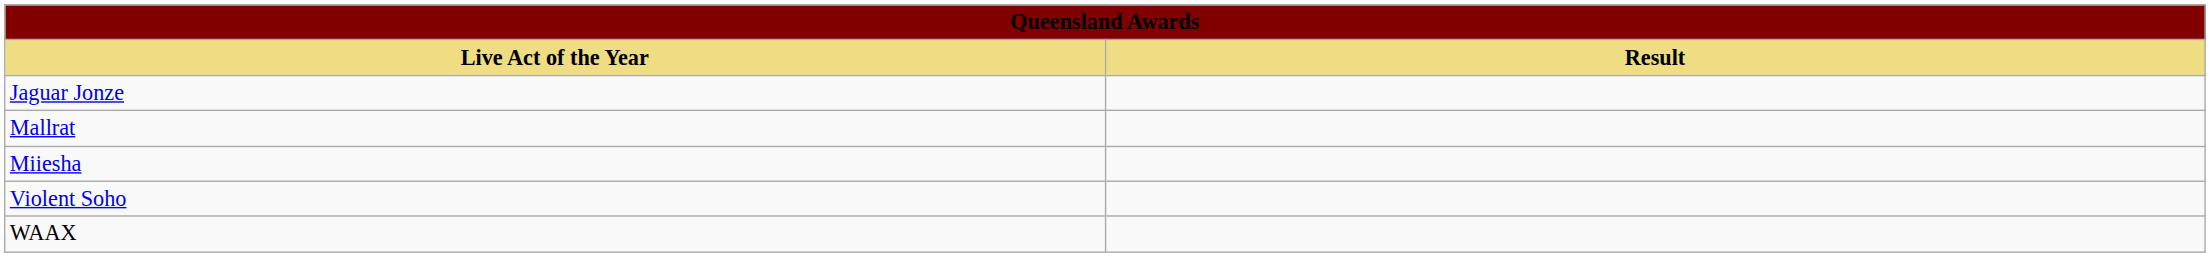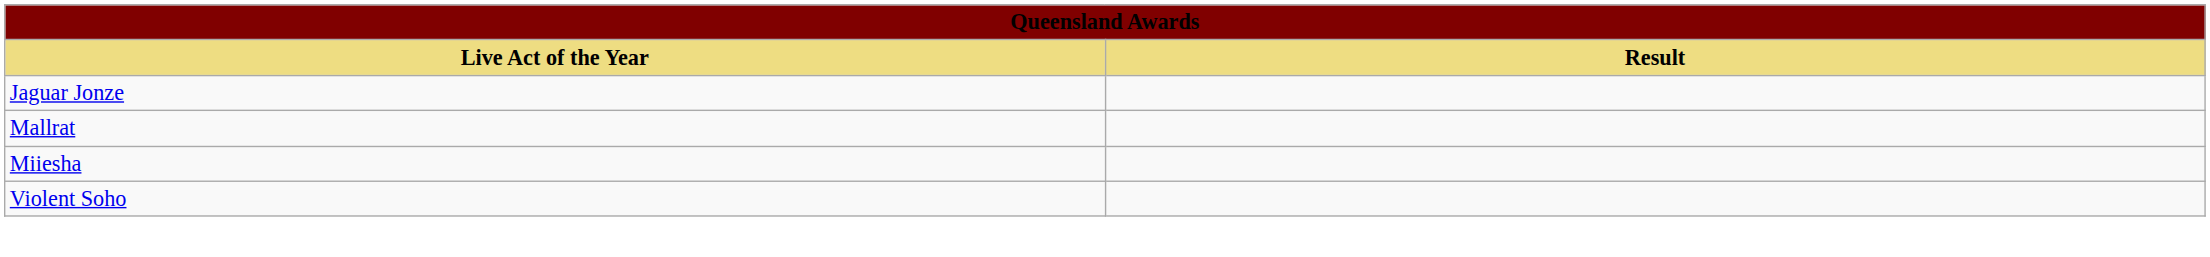- row: (43, 233)
